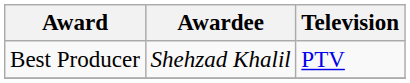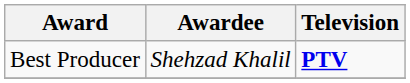(323, 59) normal -> (324, 59) bold
